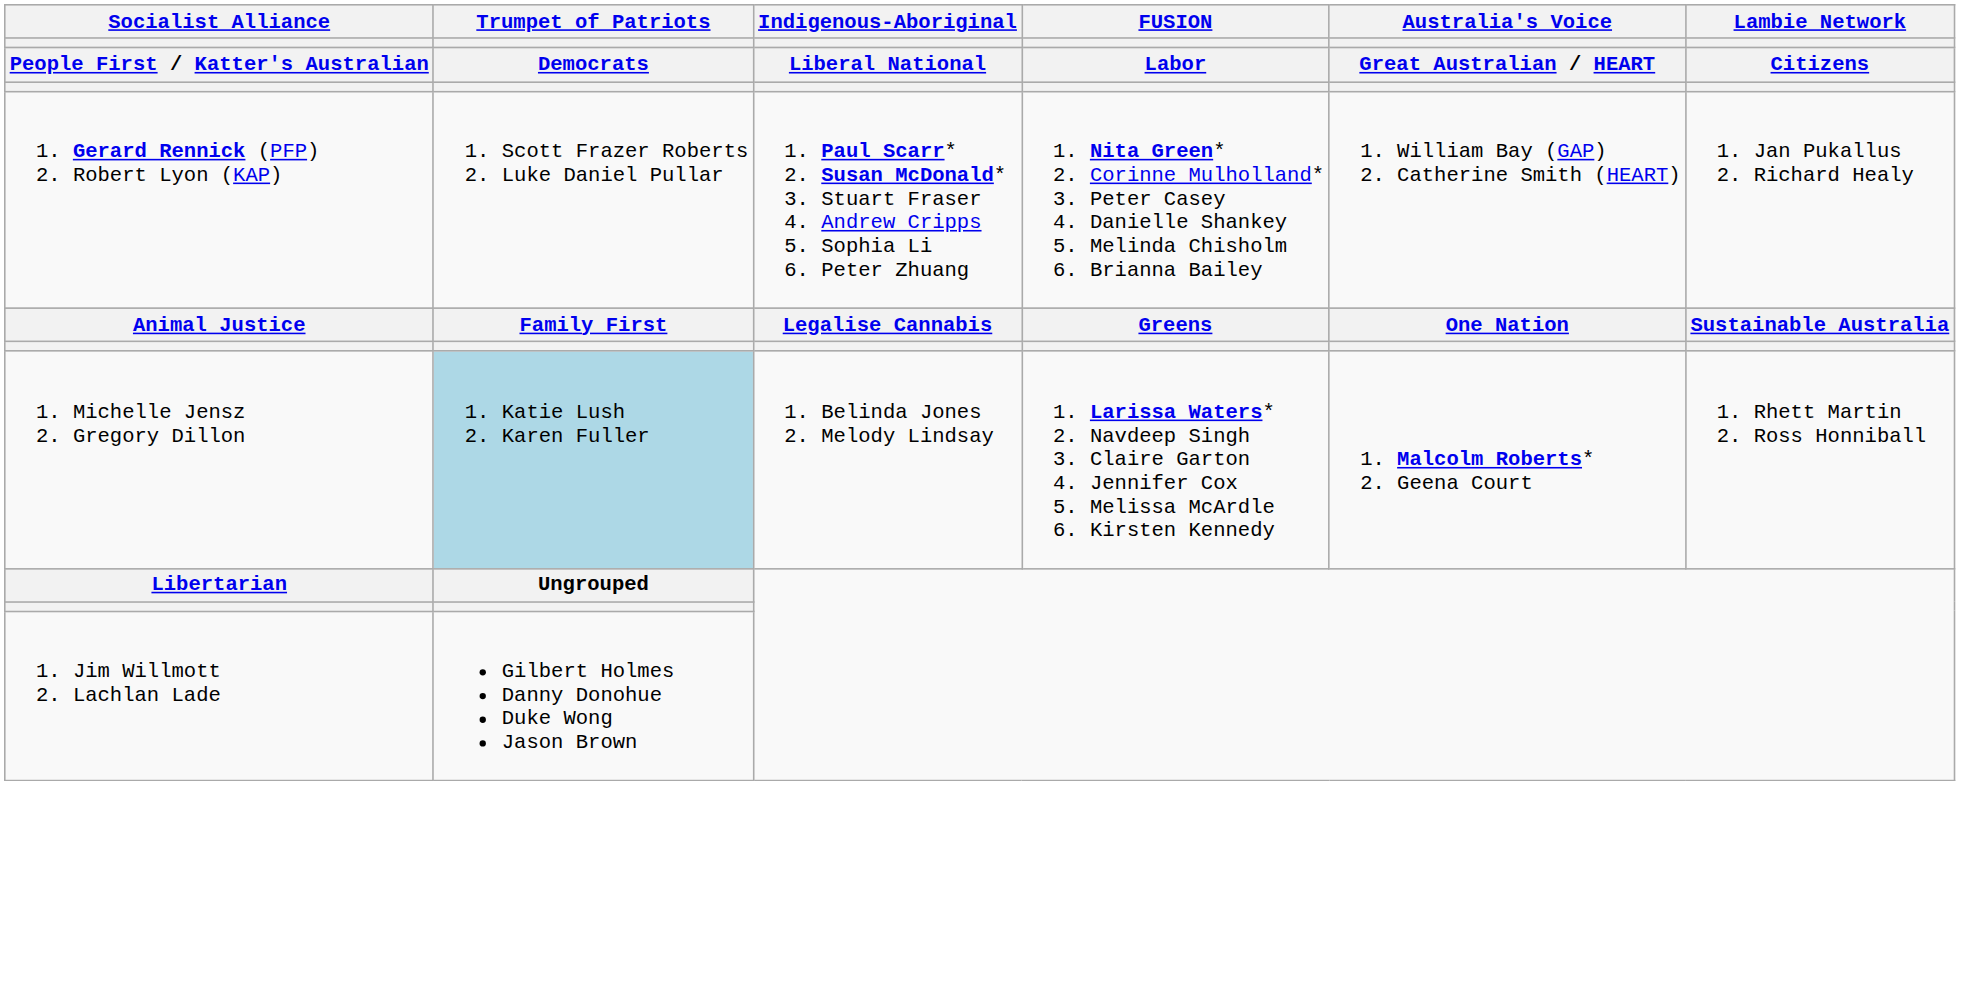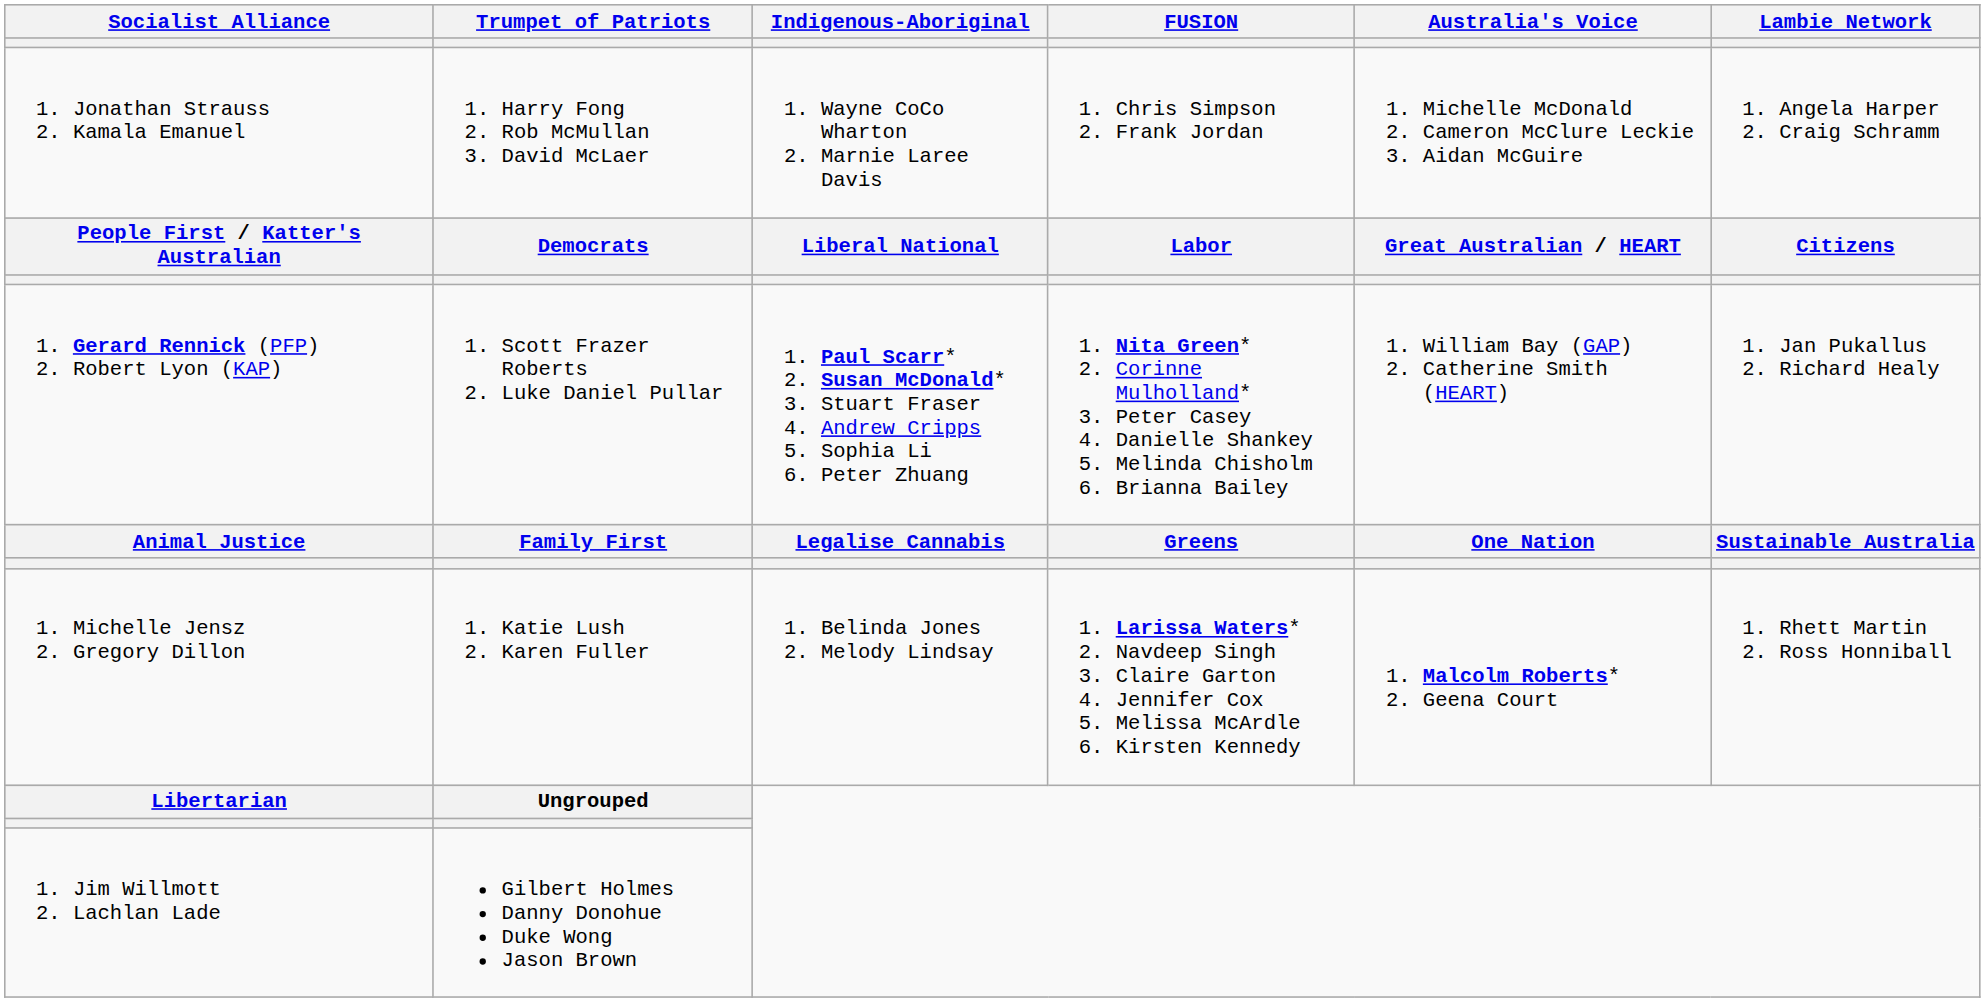+ row: (219, 121)
(593, 424) lightblue background -> (593, 641) no background
